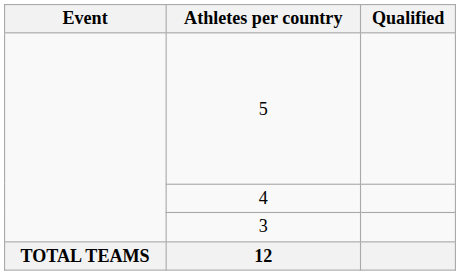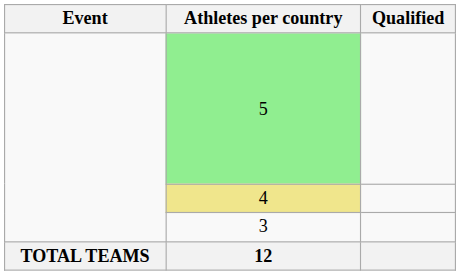(263, 108) no background -> (263, 108) lightgreen background
(263, 198) no background -> (263, 198) khaki background
